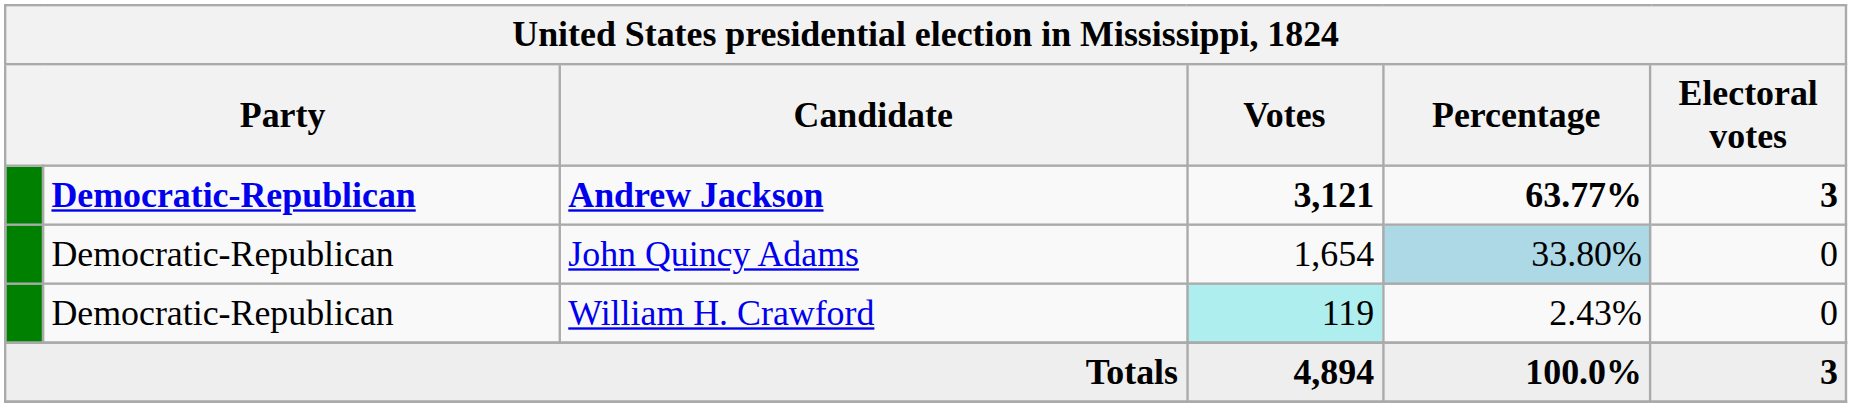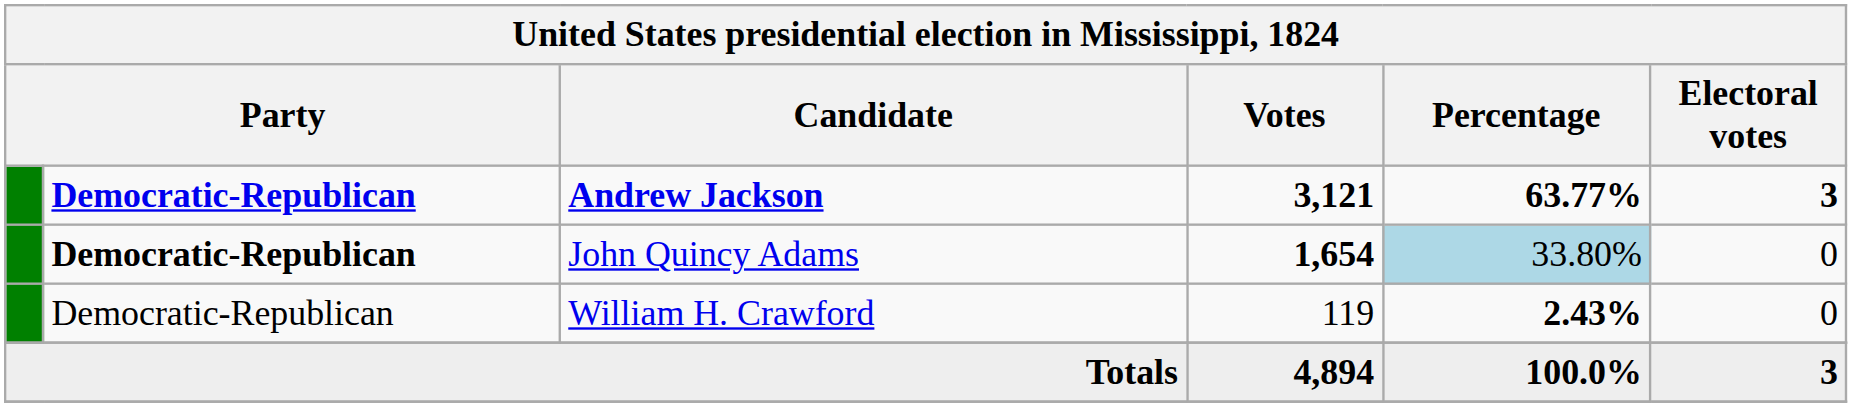(223, 254) normal -> (234, 254) bold
(1334, 254) normal -> (1334, 254) bold
(1348, 313) paleturquoise background -> (1348, 313) no background
(1596, 313) normal -> (1593, 313) bold
